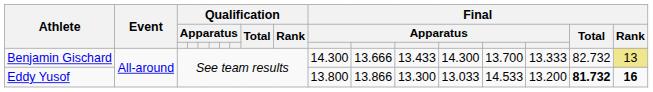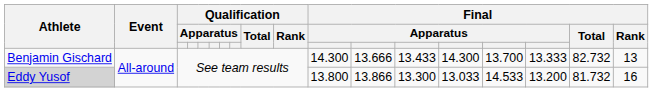(630, 58) khaki background -> (630, 58) no background
(39, 78) no background -> (39, 78) lightgrey background
(591, 78) bold -> (591, 78) normal
(630, 78) bold -> (630, 78) normal
